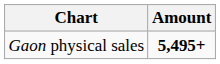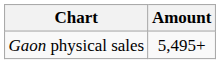(182, 44) bold -> (182, 44) normal
